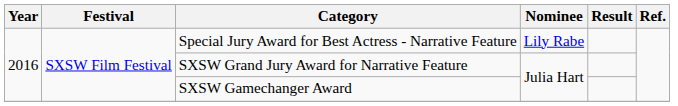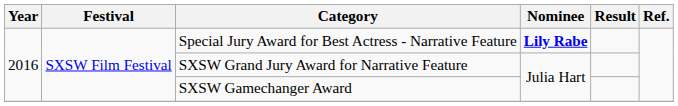(554, 40) normal -> (556, 40) bold
